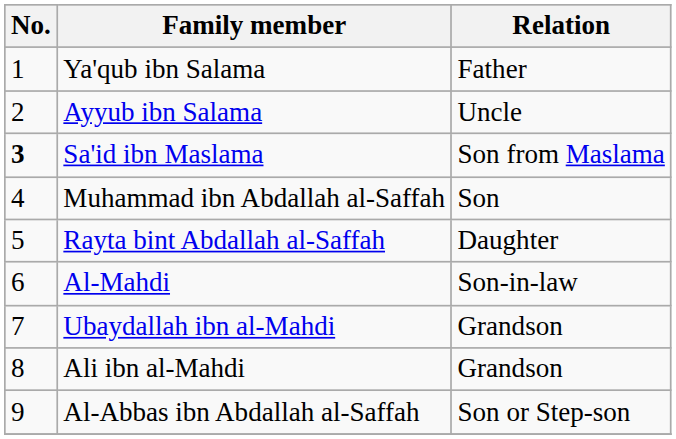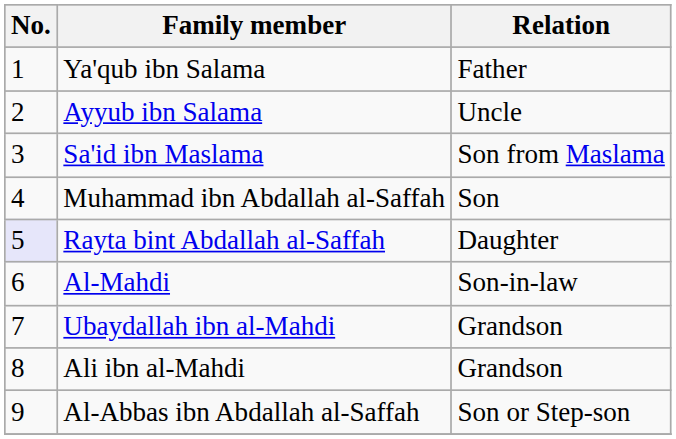(18, 154) bold -> (18, 154) normal
(18, 240) no background -> (18, 240) lavender background
